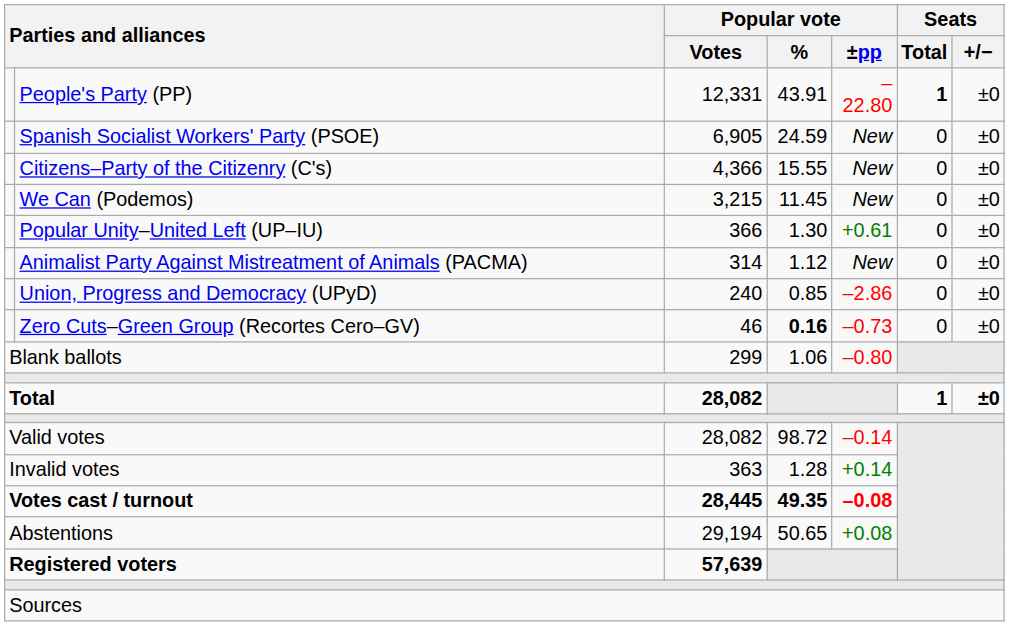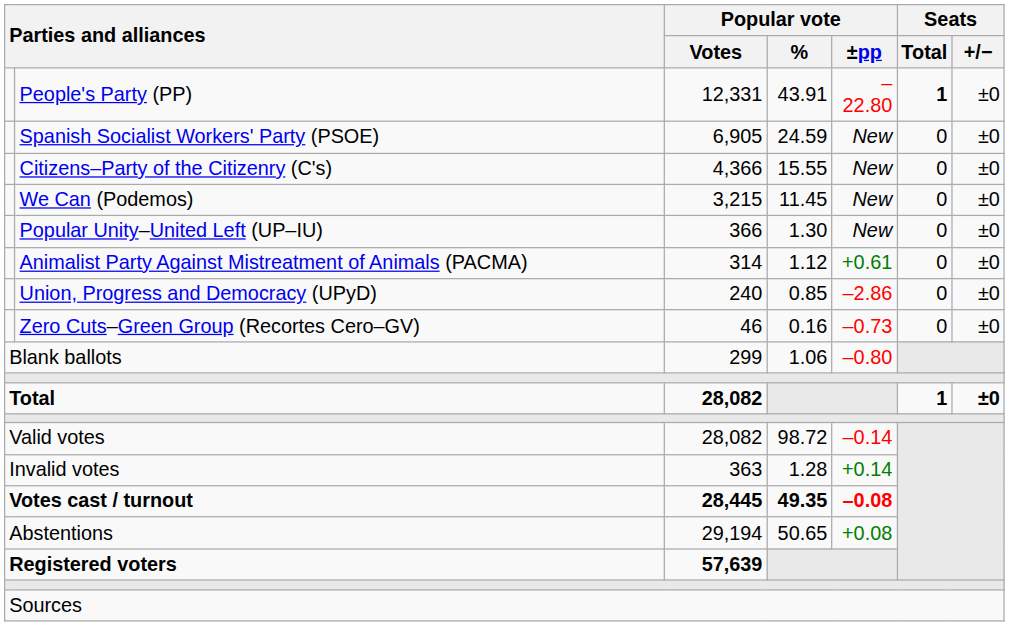(867, 231) +0.61 -> (872, 231) New
(872, 262) New -> (867, 262) +0.61
(808, 325) bold -> (808, 325) normal
